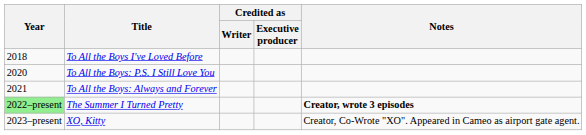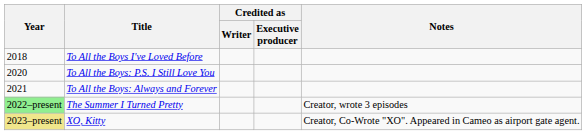(359, 105) bold -> (356, 105) normal
(34, 121) no background -> (34, 121) khaki background
